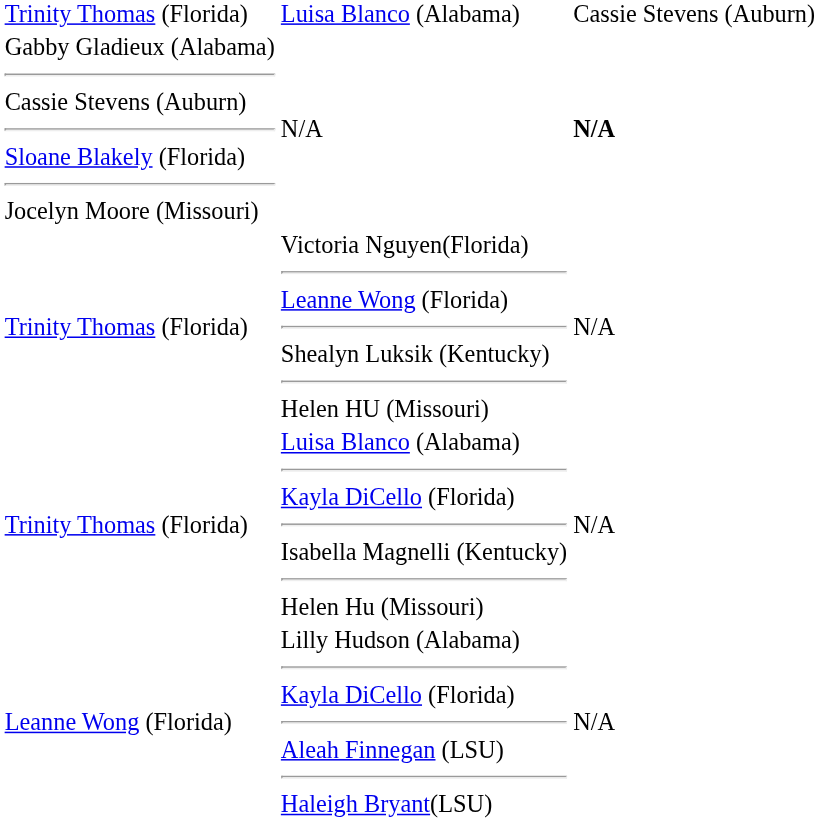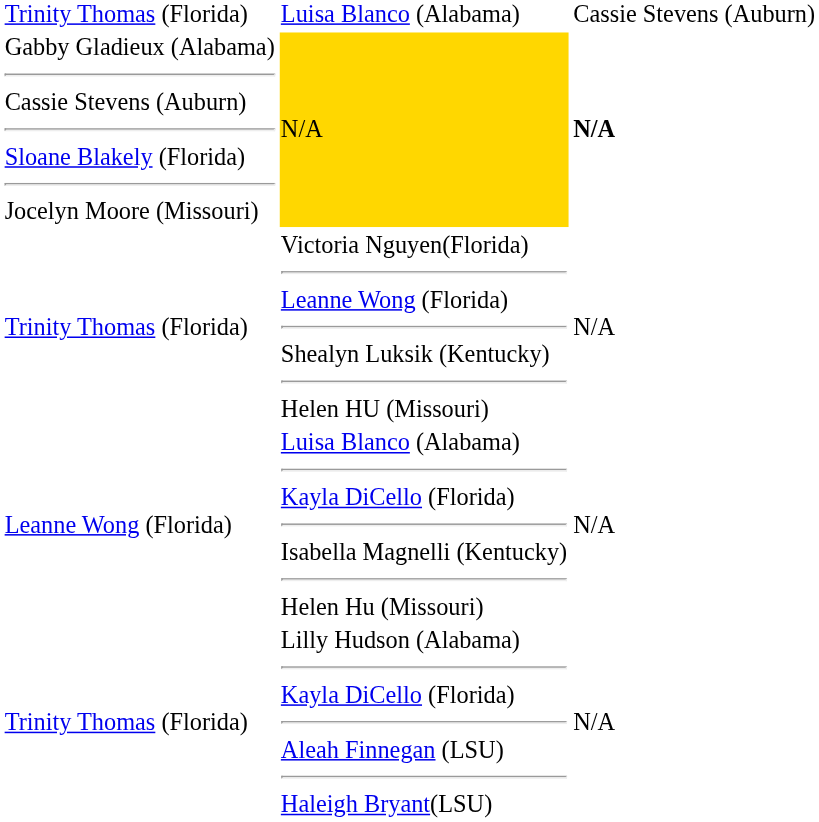(302, 129) no background -> (302, 129) gold background
(126, 524) Trinity Thomas (Florida) -> (118, 524) Leanne Wong (Florida)
(118, 722) Leanne Wong (Florida) -> (126, 722) Trinity Thomas (Florida)
